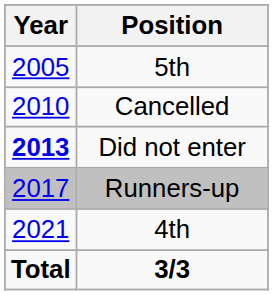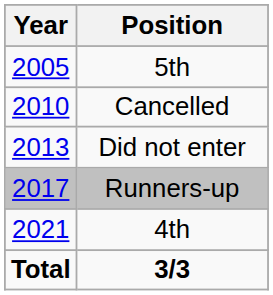(41, 148) bold -> (41, 148) normal
